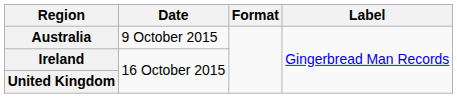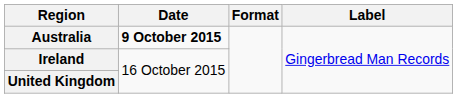(170, 37) normal -> (171, 37) bold
